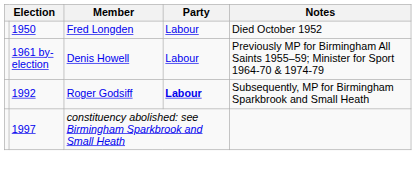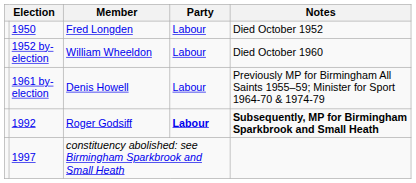+ row: (109, 53)
(313, 94) normal -> (320, 123) bold
